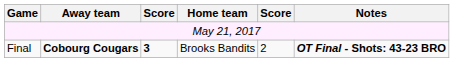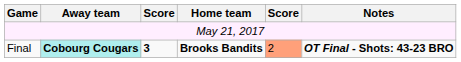(91, 48) no background -> (91, 48) paleturquoise background
(218, 48) normal -> (221, 48) bold
(263, 48) no background -> (271, 48) lightsalmon background
